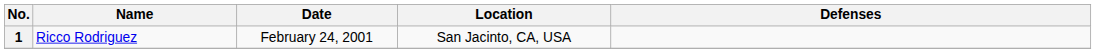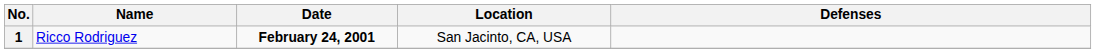(317, 37) normal -> (317, 37) bold
